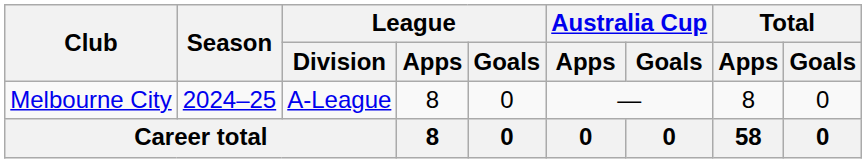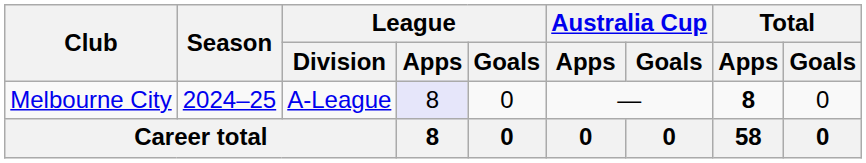(432, 99) no background -> (432, 99) lavender background
(748, 99) normal -> (748, 99) bold
